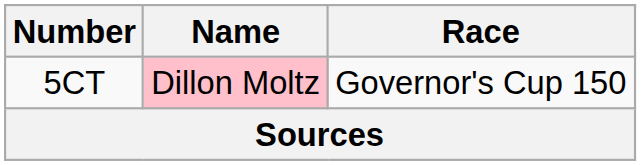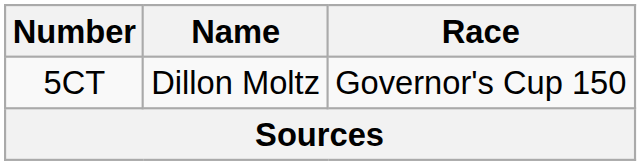(236, 83) pink background -> (236, 83) no background
